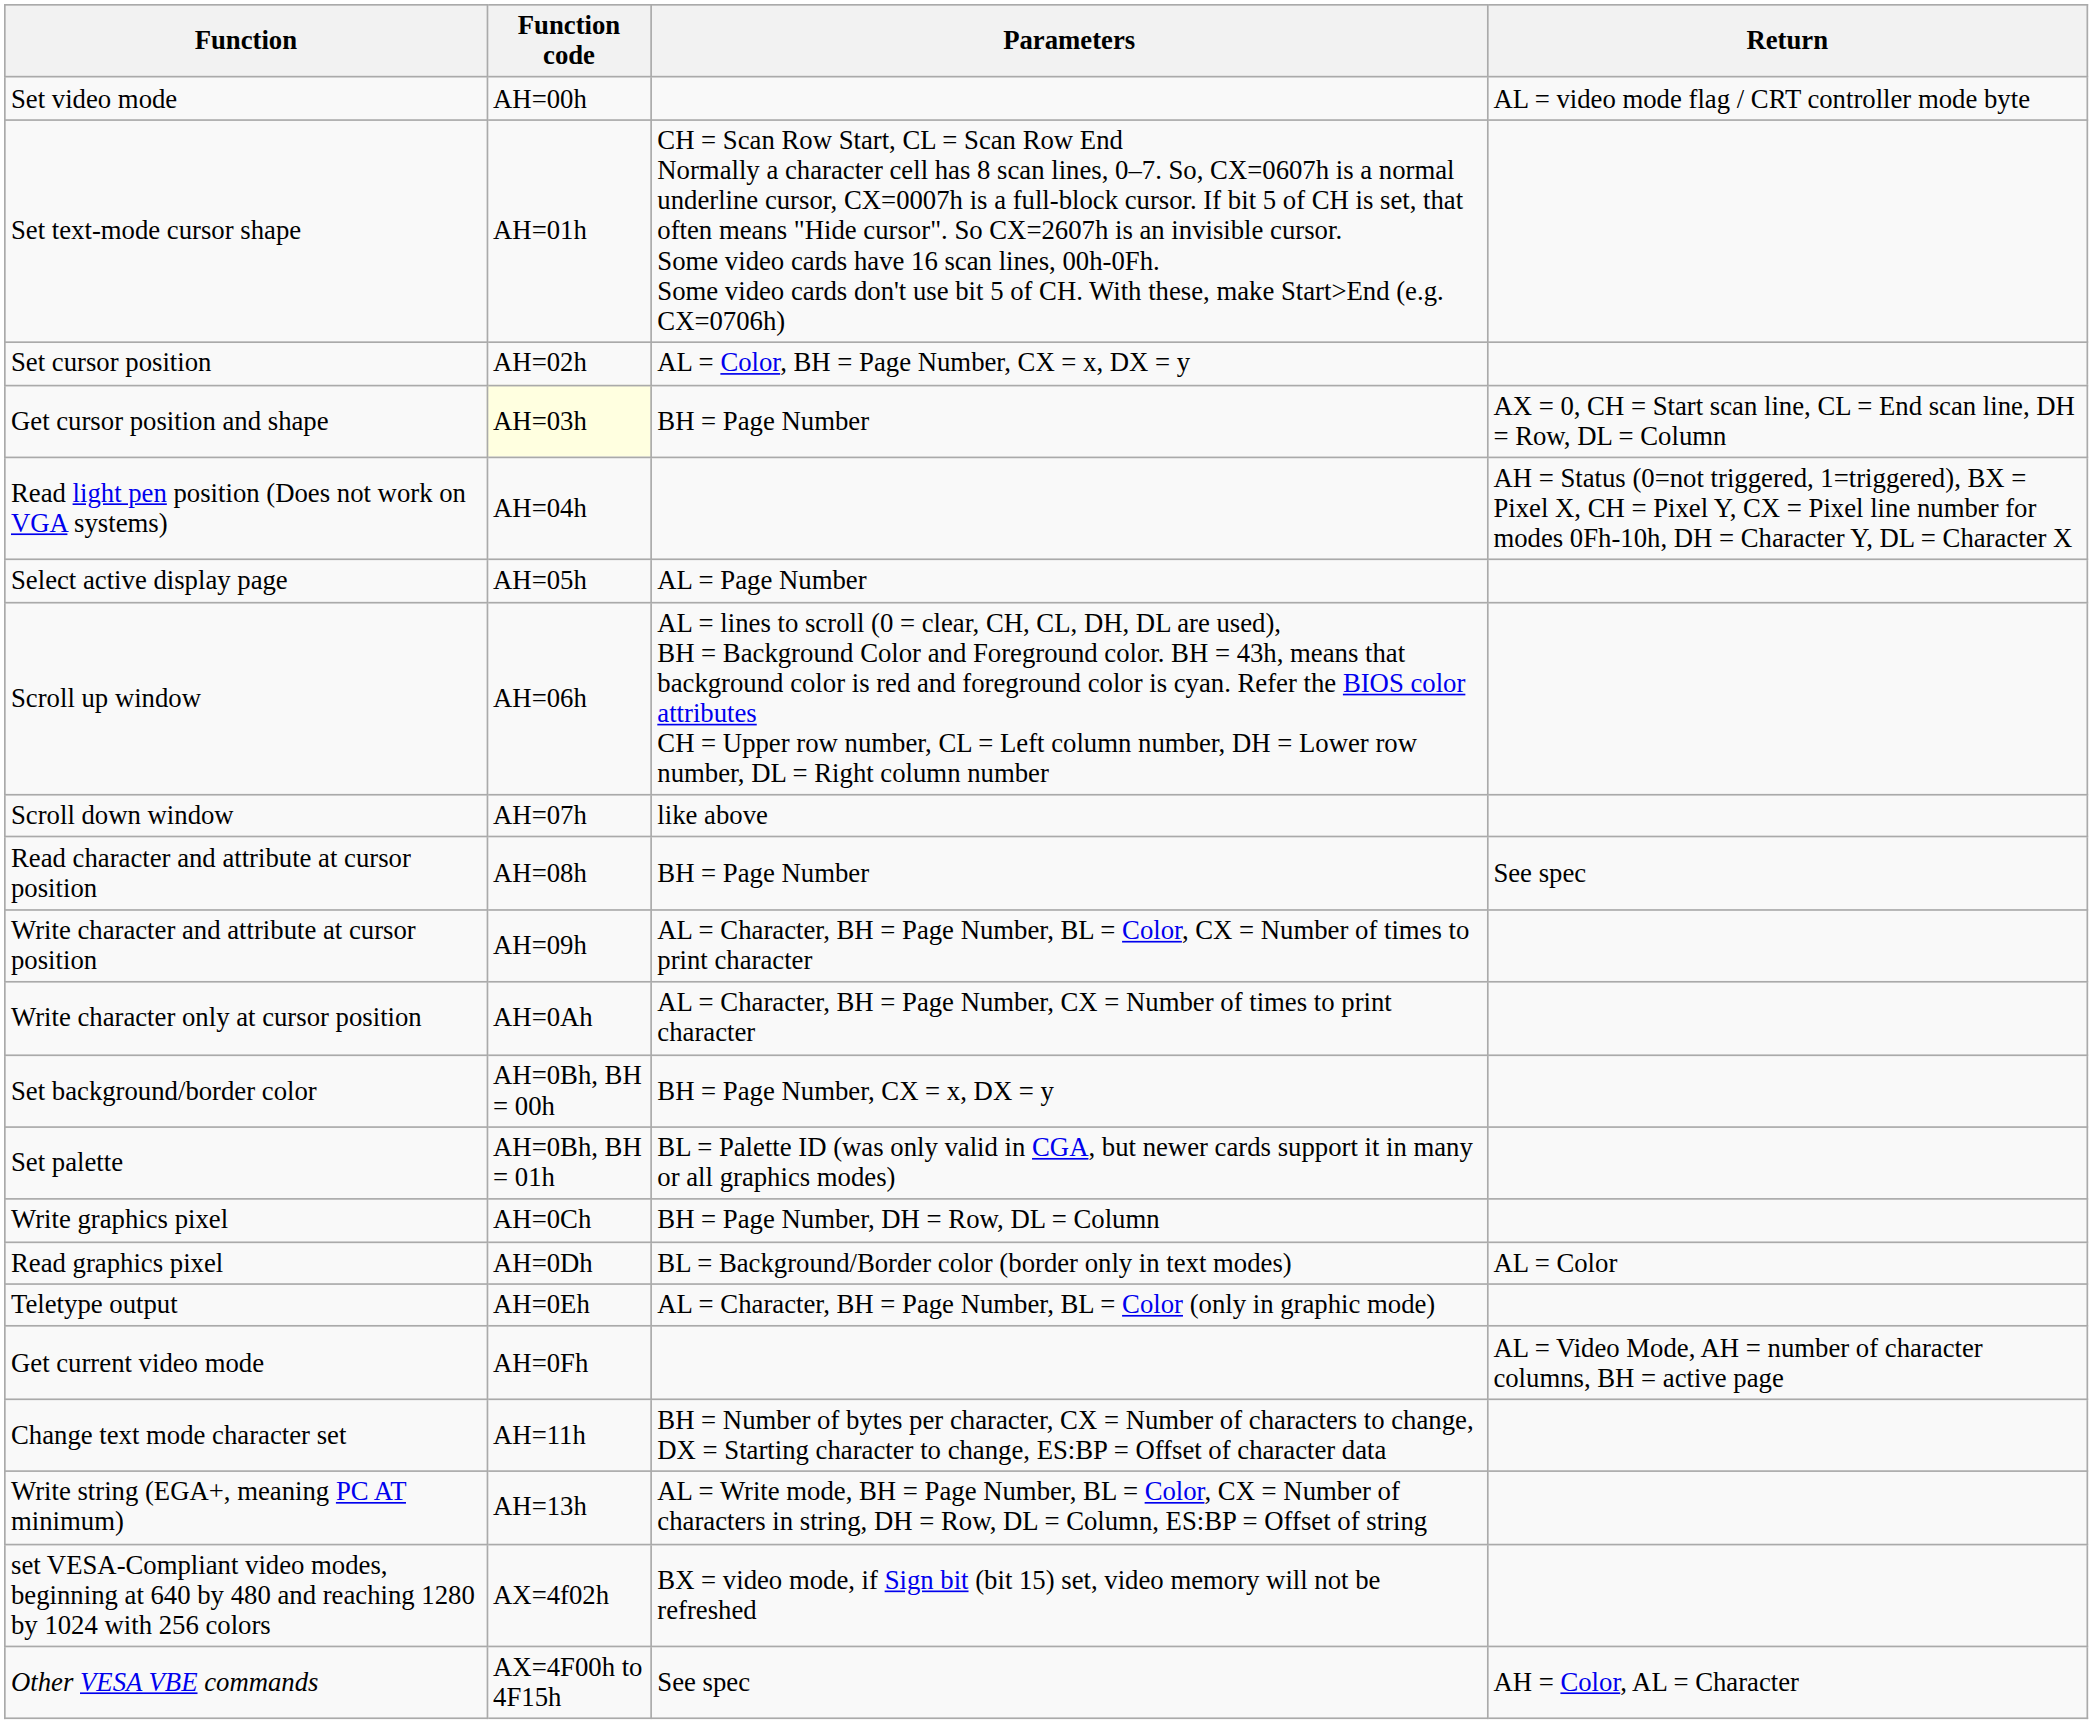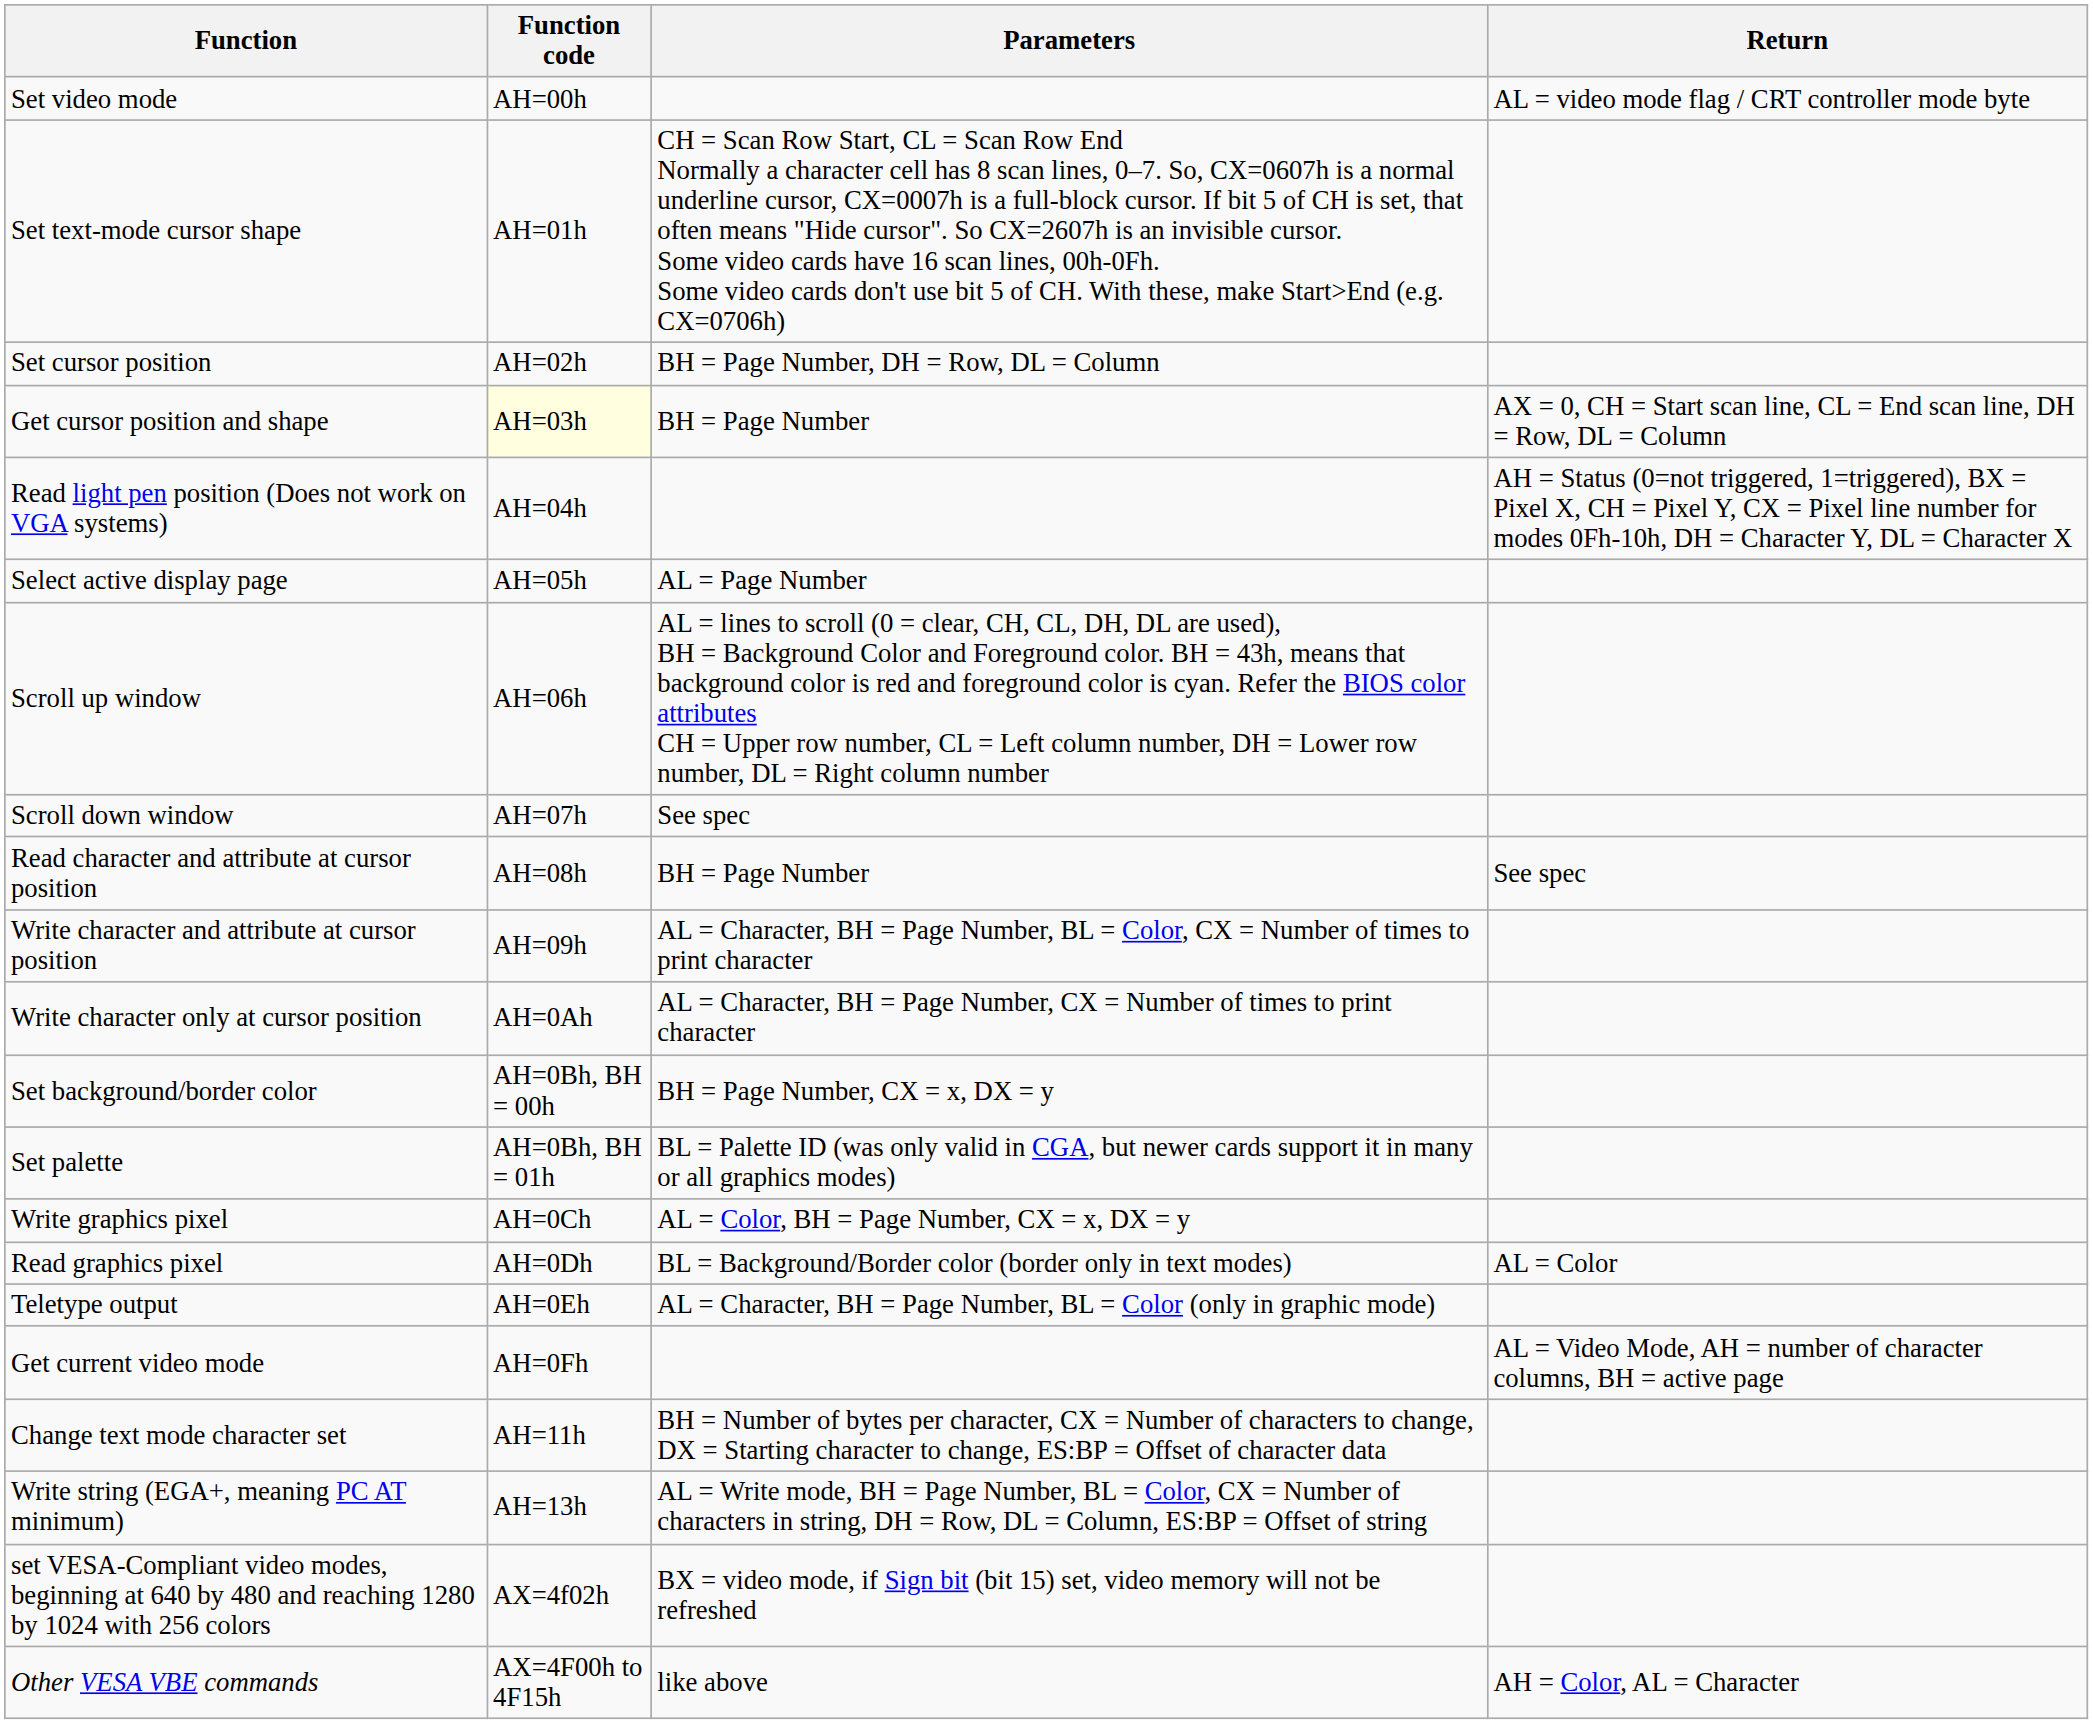(924, 363) AL = Color, BH = Page Number, CX = x, DX = y -> (908, 363) BH = Page Number, DH = Row, DL = Column
(713, 815) like above -> (704, 815) See spec
(908, 1220) BH = Page Number, DH = Row, DL = Column -> (924, 1220) AL = Color, BH = Page Number, CX = x, DX = y
(704, 1682) See spec -> (713, 1682) like above
